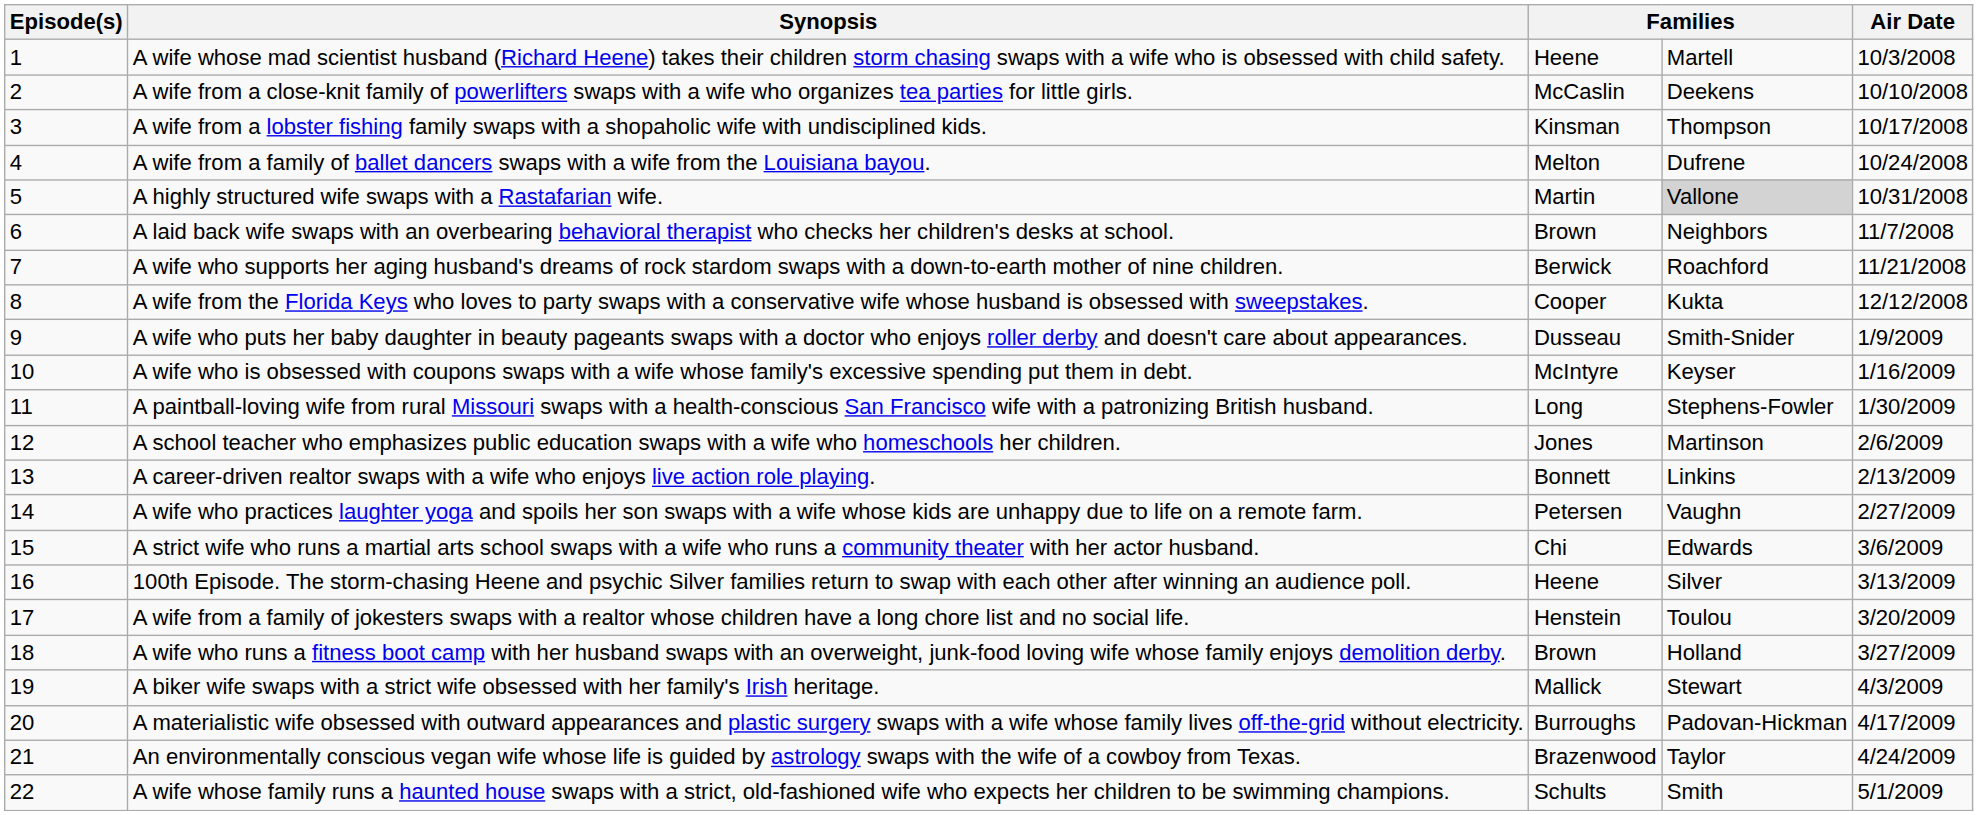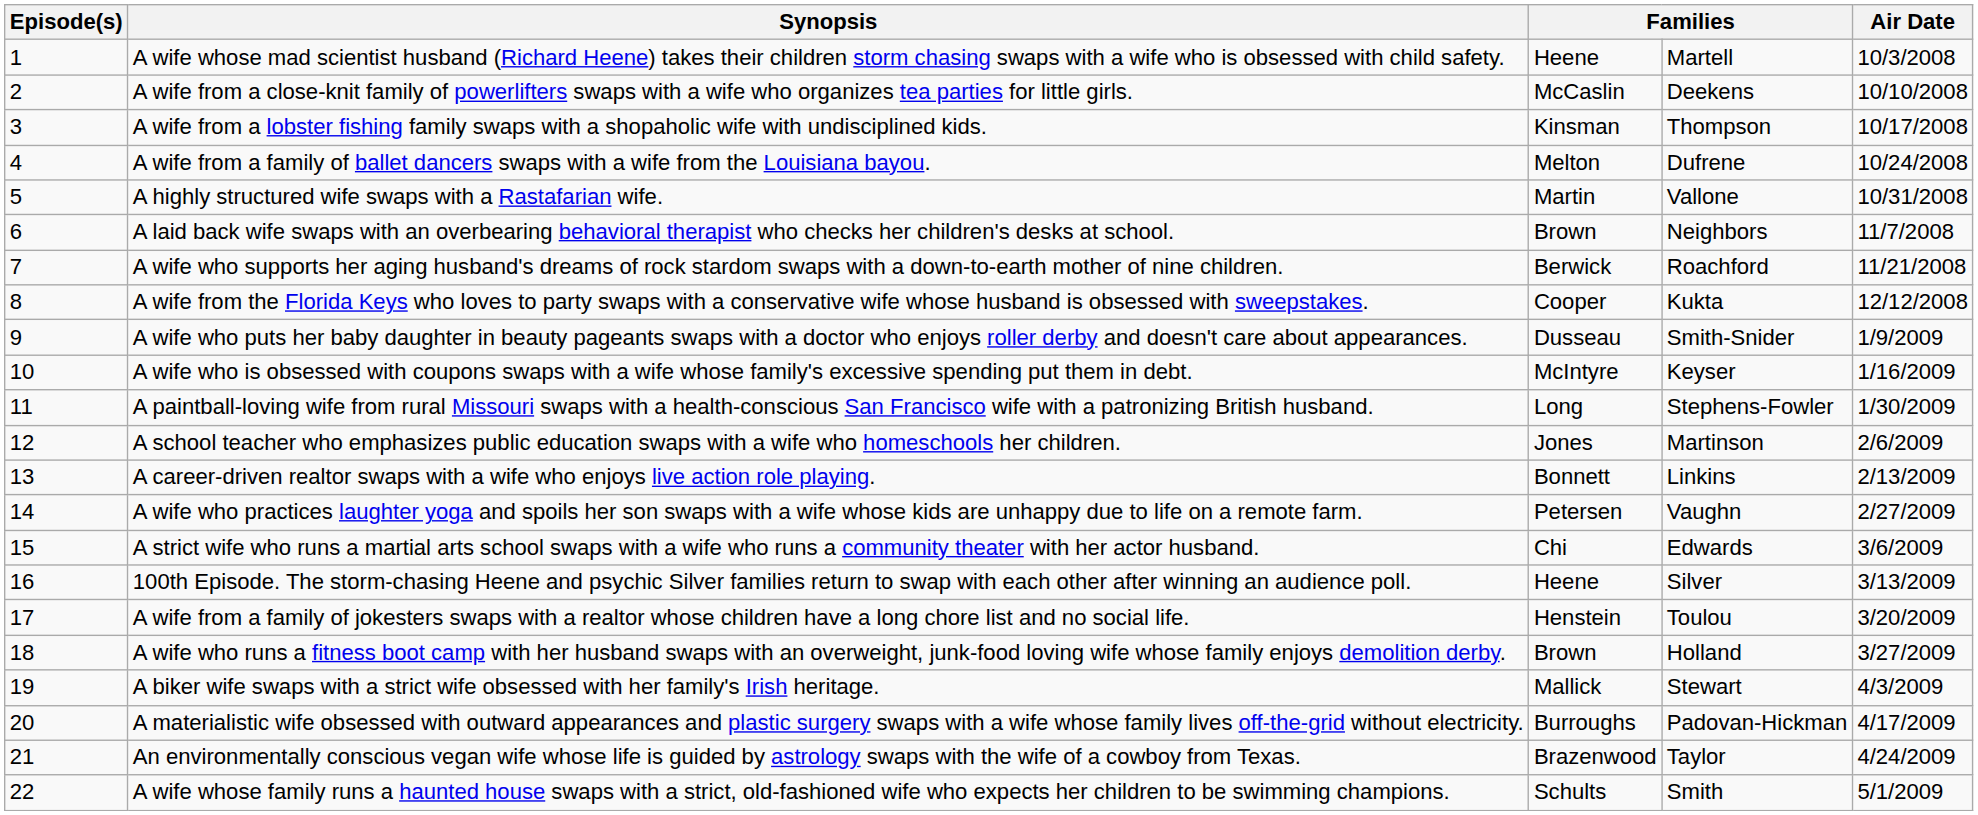(1703, 197) lightgrey background -> (1703, 197) no background
